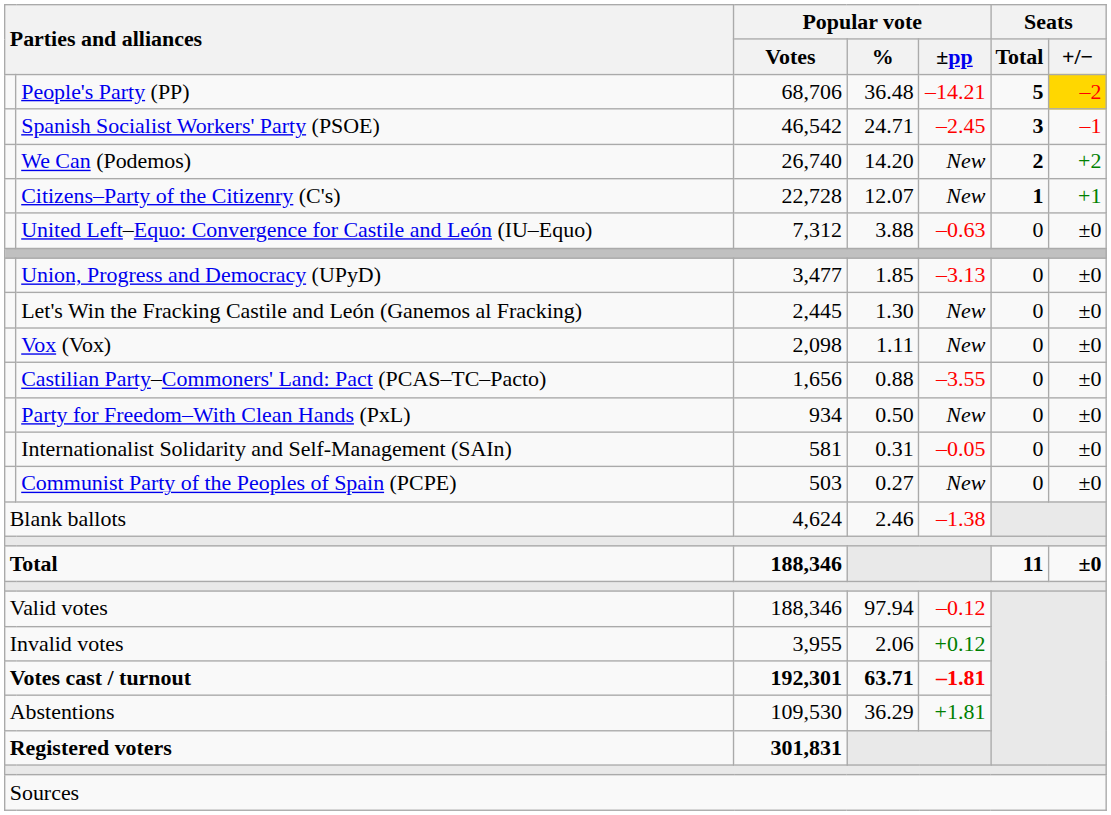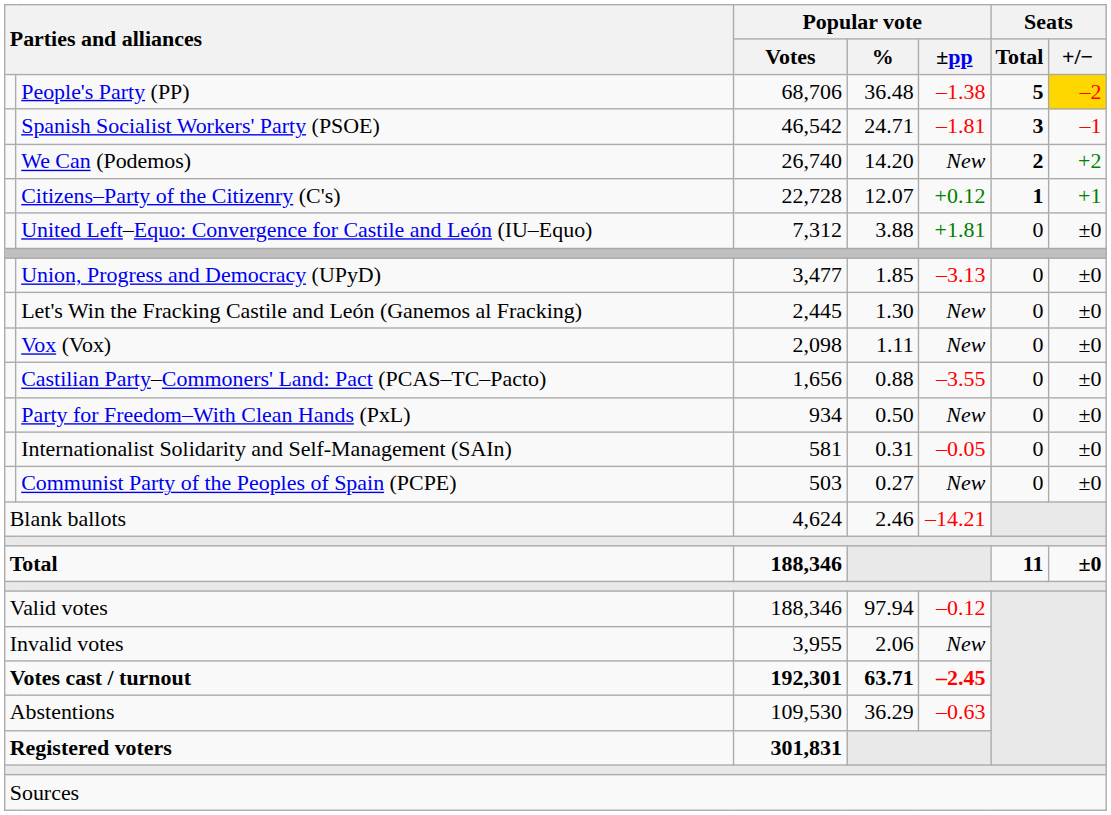(955, 91) –14.21 -> (961, 91) –1.38
(961, 126) –2.45 -> (961, 126) –1.81
(966, 195) New -> (960, 195) +0.12
(961, 230) –0.63 -> (960, 230) +1.81
(961, 518) –1.38 -> (955, 518) –14.21
(960, 643) +0.12 -> (966, 643) New
(961, 677) –1.81 -> (961, 677) –2.45
(960, 712) +1.81 -> (961, 712) –0.63
